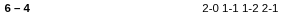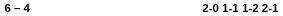(240, 8) normal -> (240, 8) bold
